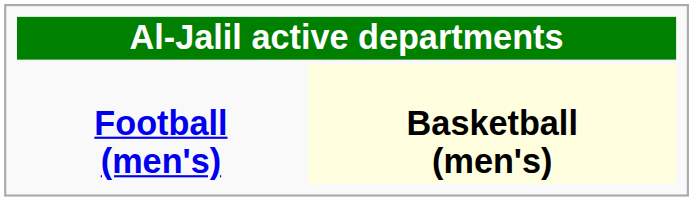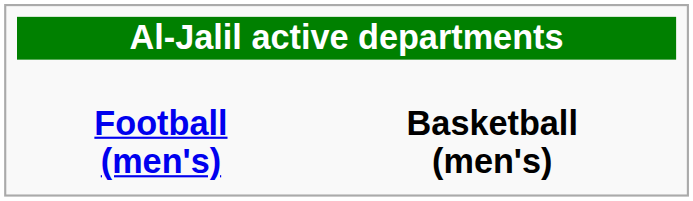(492, 142) lightyellow background -> (492, 142) no background
